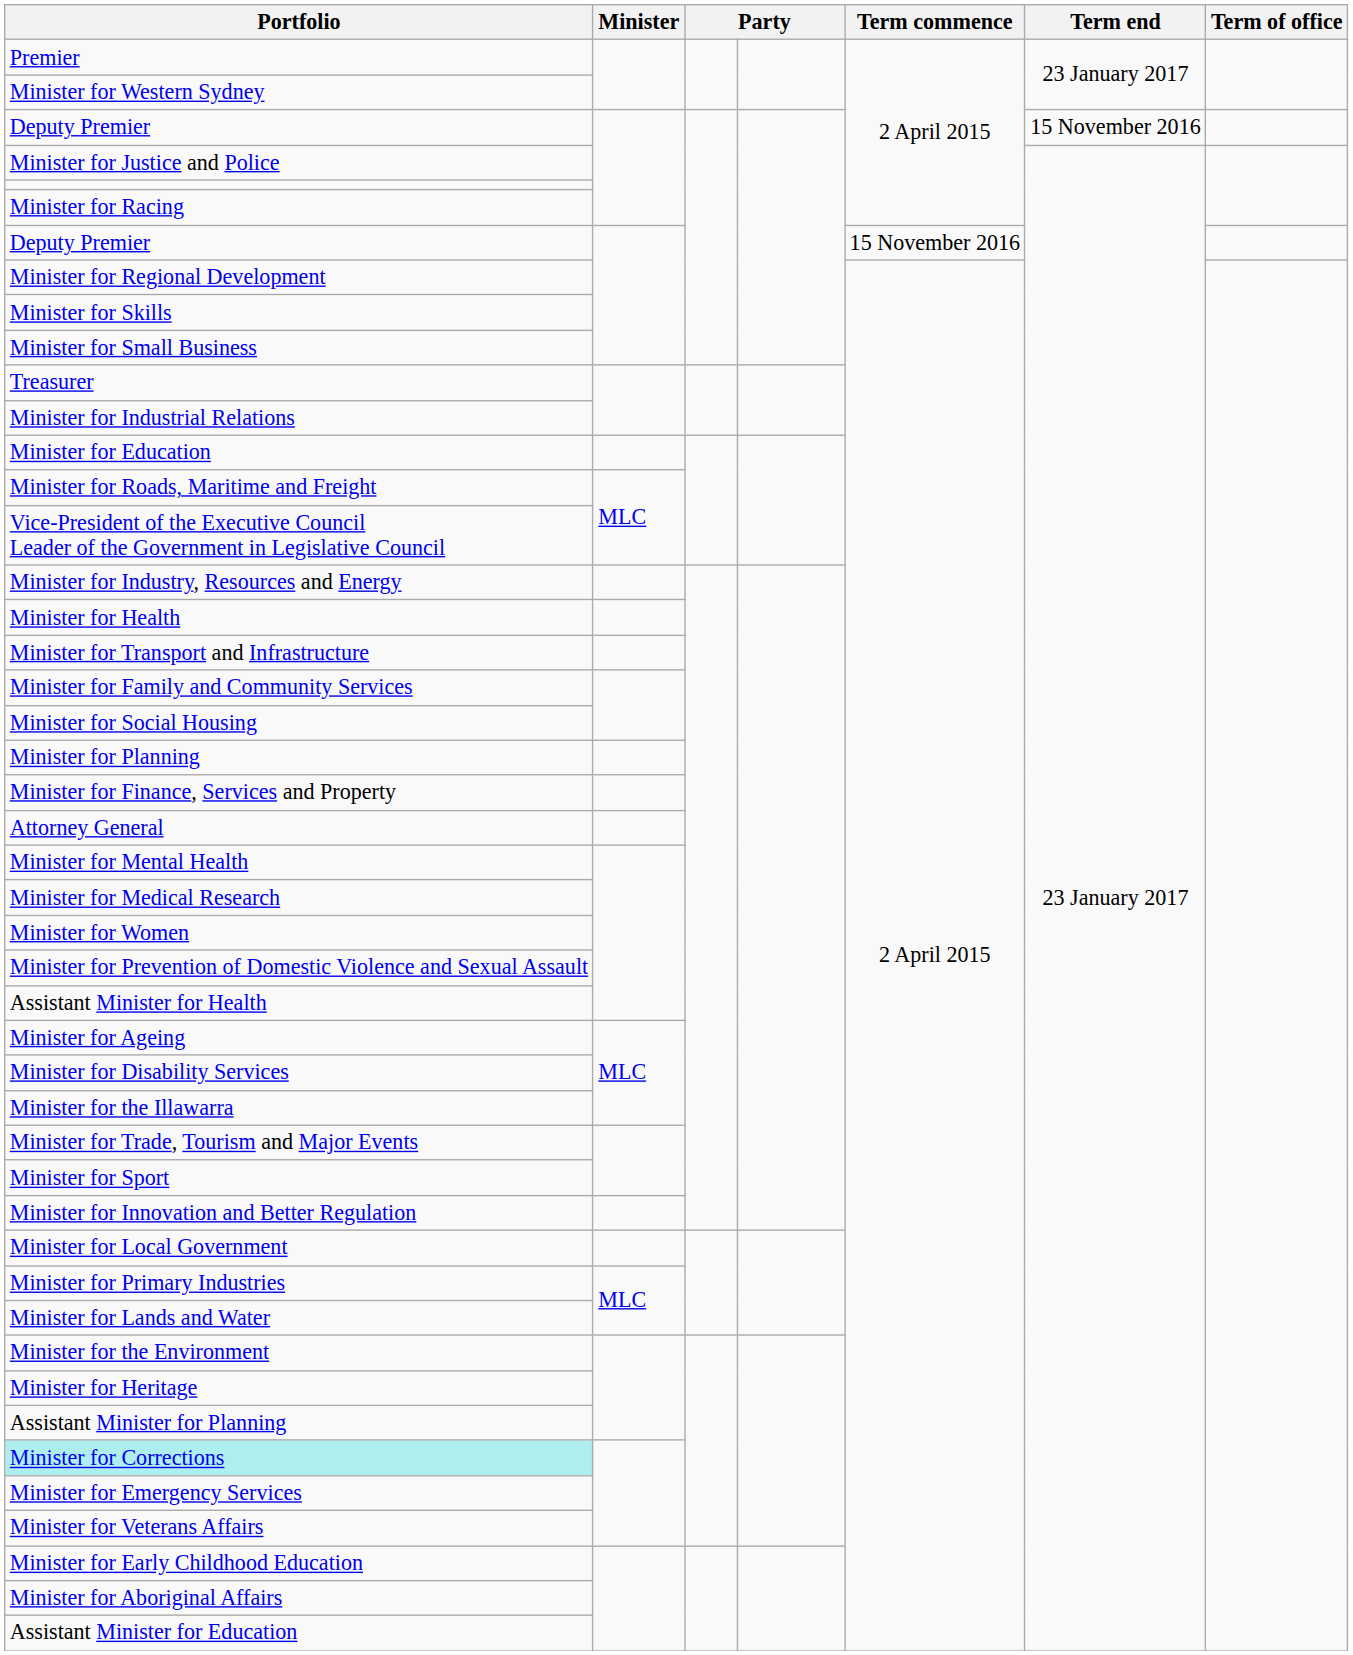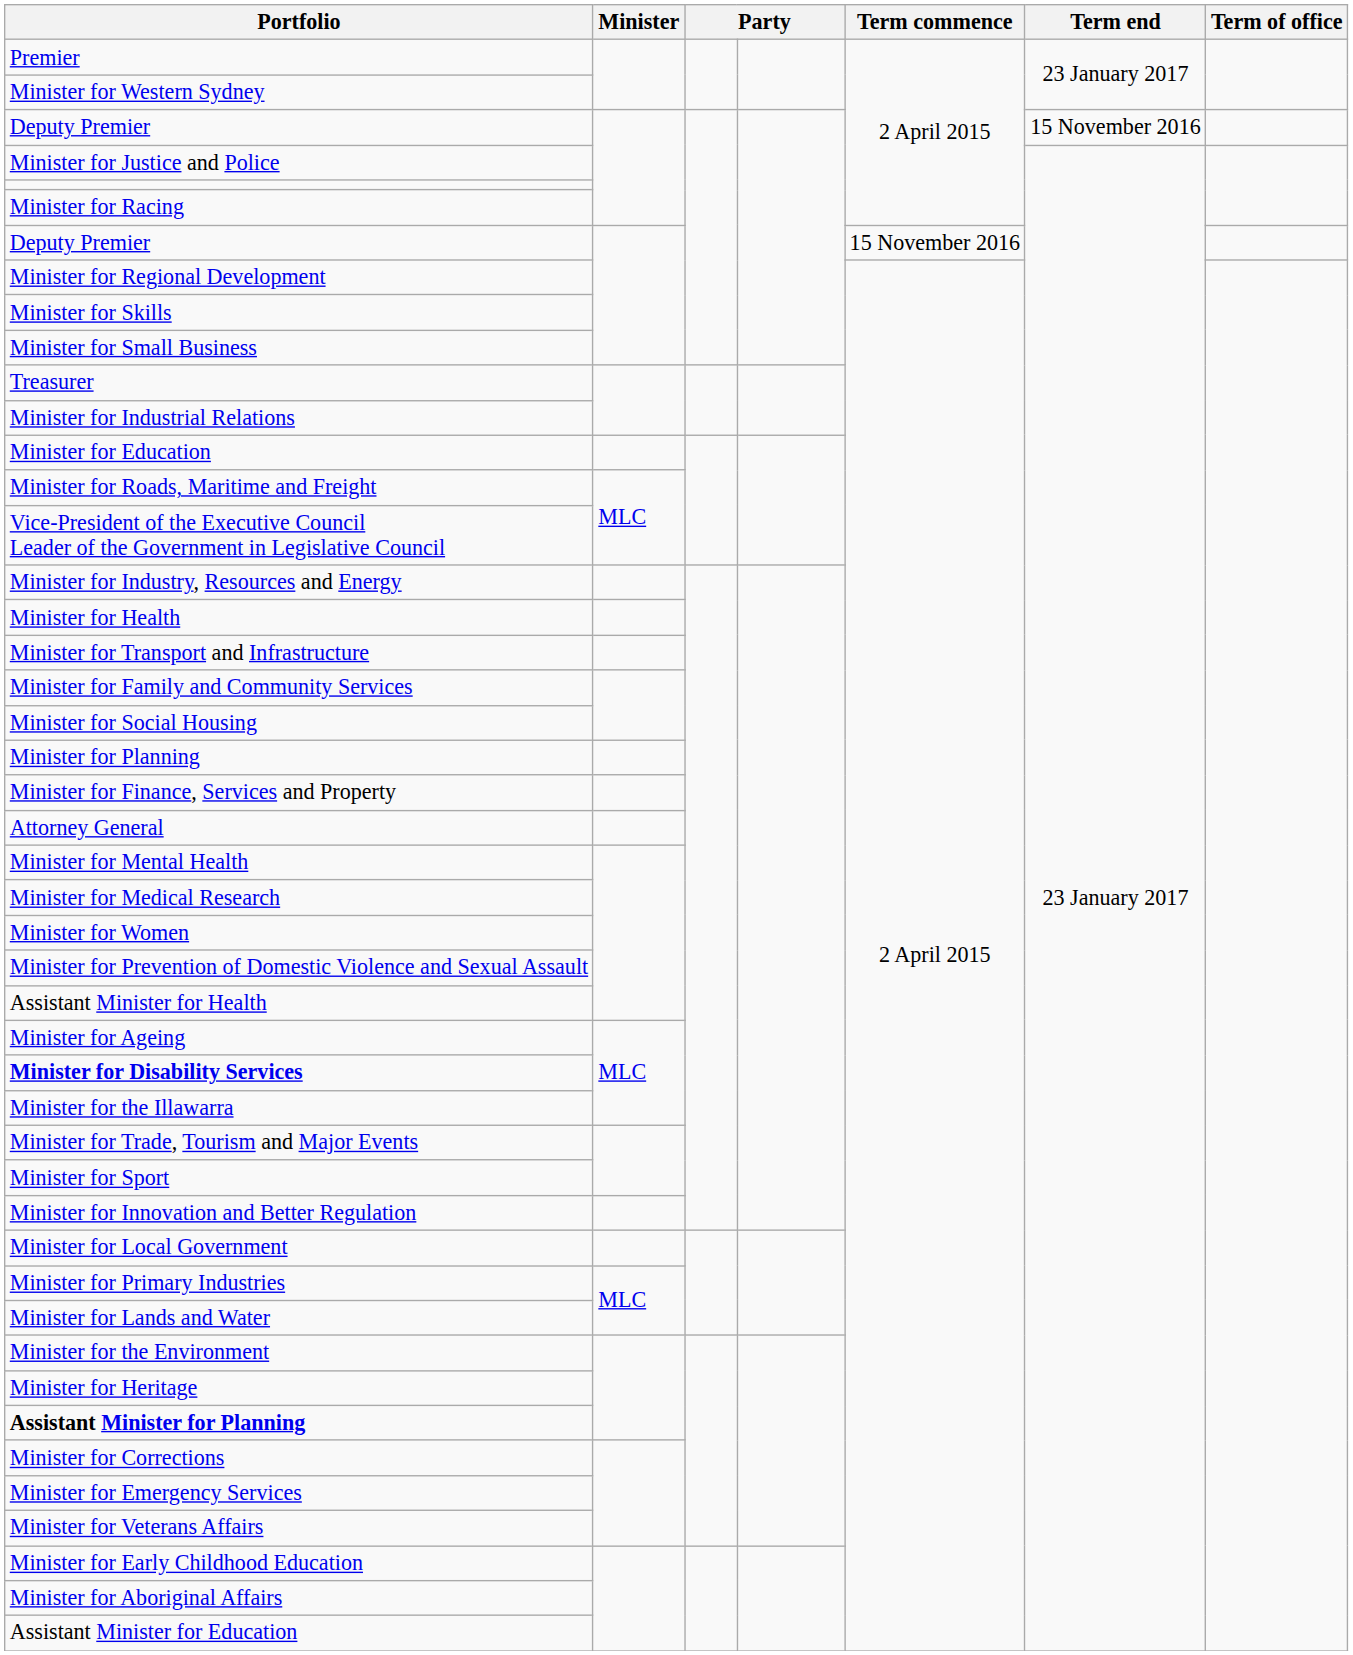(149, 1072) normal -> (156, 1072) bold
(148, 1422) normal -> (158, 1422) bold
(117, 1457) paleturquoise background -> (117, 1457) no background
